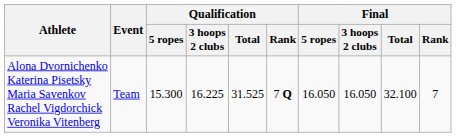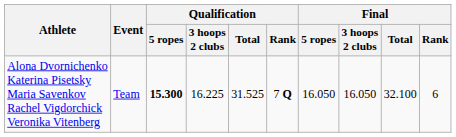(166, 94) normal -> (166, 94) bold
(435, 94) 7 -> (435, 94) 6
